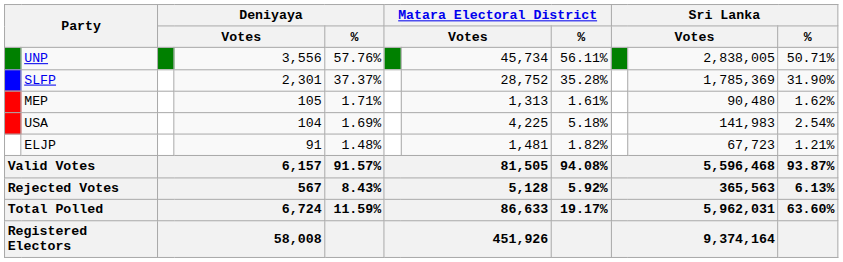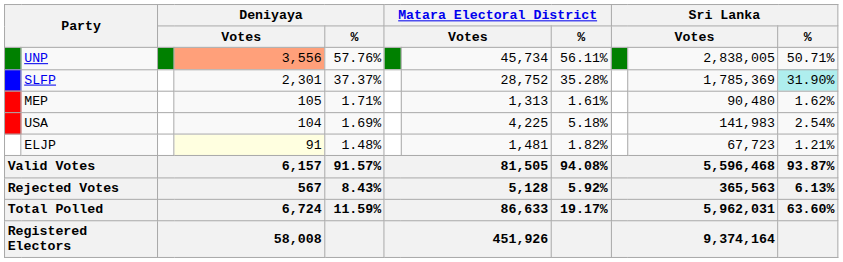(302, 59) no background -> (302, 59) lightsalmon background
(811, 80) no background -> (811, 80) paleturquoise background
(314, 145) no background -> (314, 145) lightyellow background
